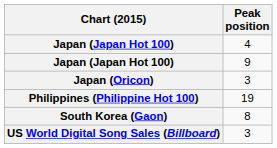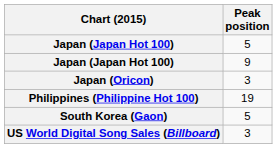(247, 44) 4 -> (247, 44) 5
(247, 116) 8 -> (247, 116) 5
